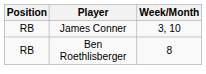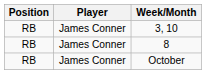(93, 50) Ben Roethlisberger -> (92, 45) James Conner
+ row: (166, 61)
